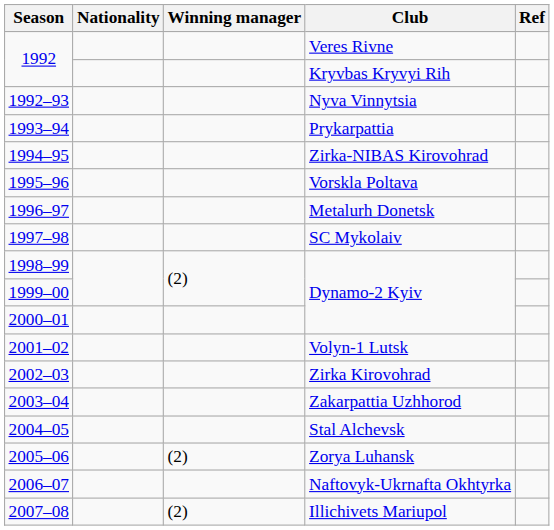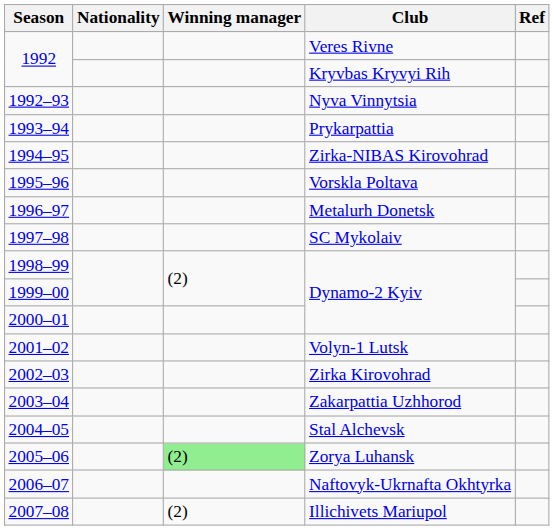(178, 456) no background -> (178, 456) lightgreen background
